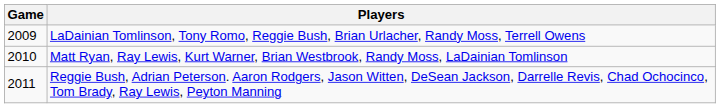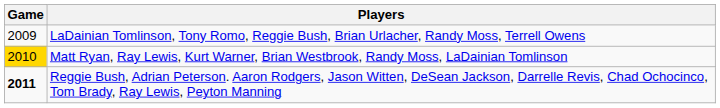(22, 56) no background -> (22, 56) gold background
(22, 84) normal -> (22, 84) bold
